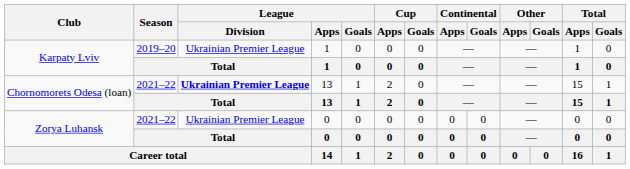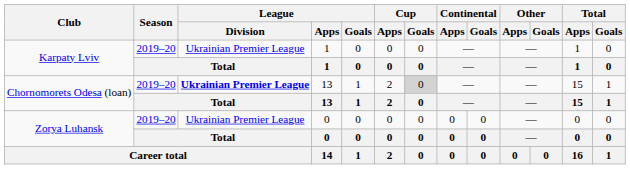(156, 84) 2021–22 -> (156, 84) 2019–20
(421, 84) no background -> (421, 84) lightgrey background
(156, 119) 2021–22 -> (156, 119) 2019–20
